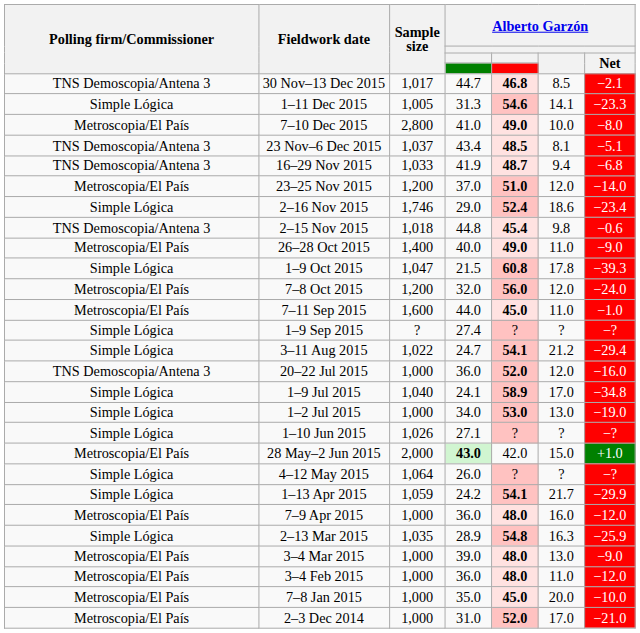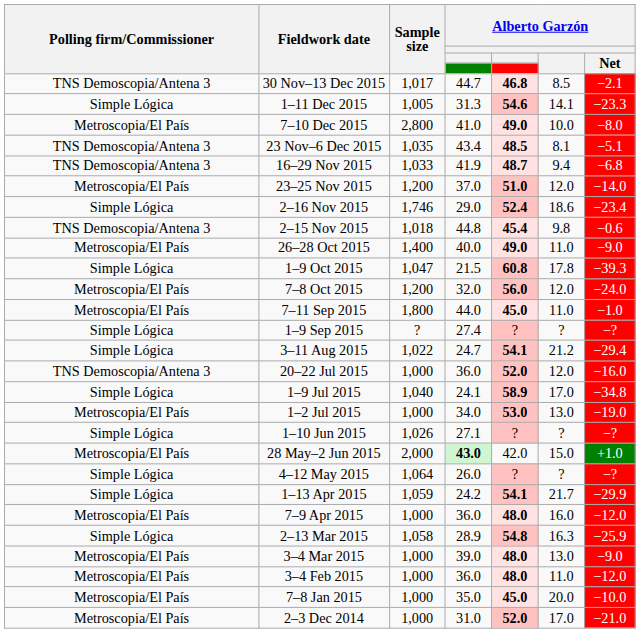(417, 146) 1,037 -> (417, 146) 1,035
(417, 310) 1,600 -> (417, 310) 1,800
(132, 413) Simple Lógica -> (132, 413) Metroscopia/El País
(417, 536) 1,035 -> (417, 536) 1,058
